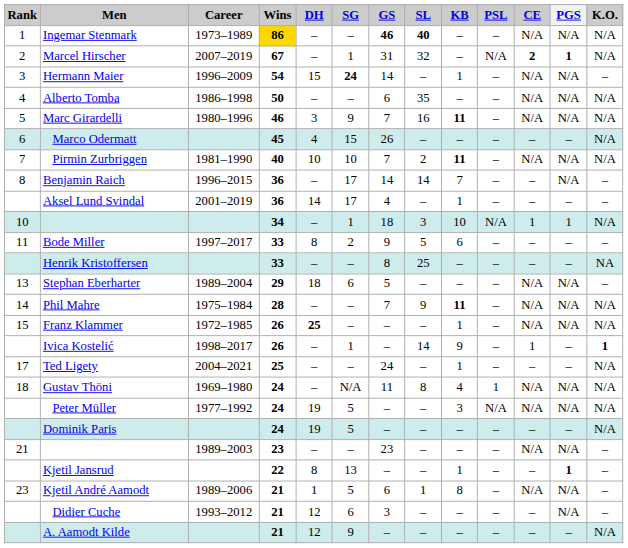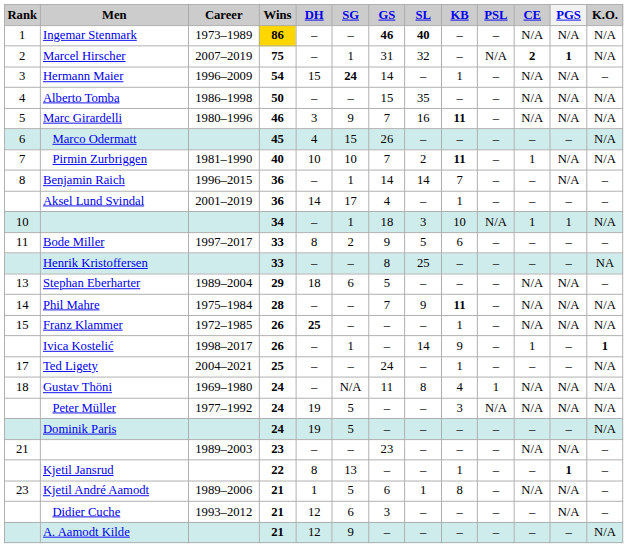(277, 56) 67 -> (277, 56) 75
(387, 97) 6 -> (387, 97) 15
(532, 159) N/A -> (532, 159) 1
(351, 180) 17 -> (351, 180) 1
